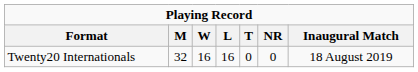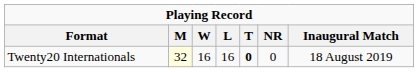(181, 56) no background -> (181, 56) lightyellow background
(249, 56) normal -> (249, 56) bold
